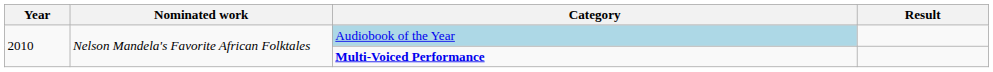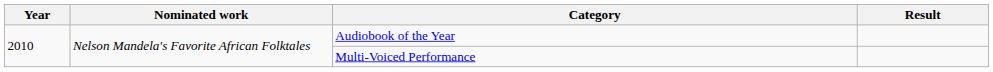(395, 35) lightblue background -> (395, 35) no background
(410, 56) bold -> (405, 56) normal
